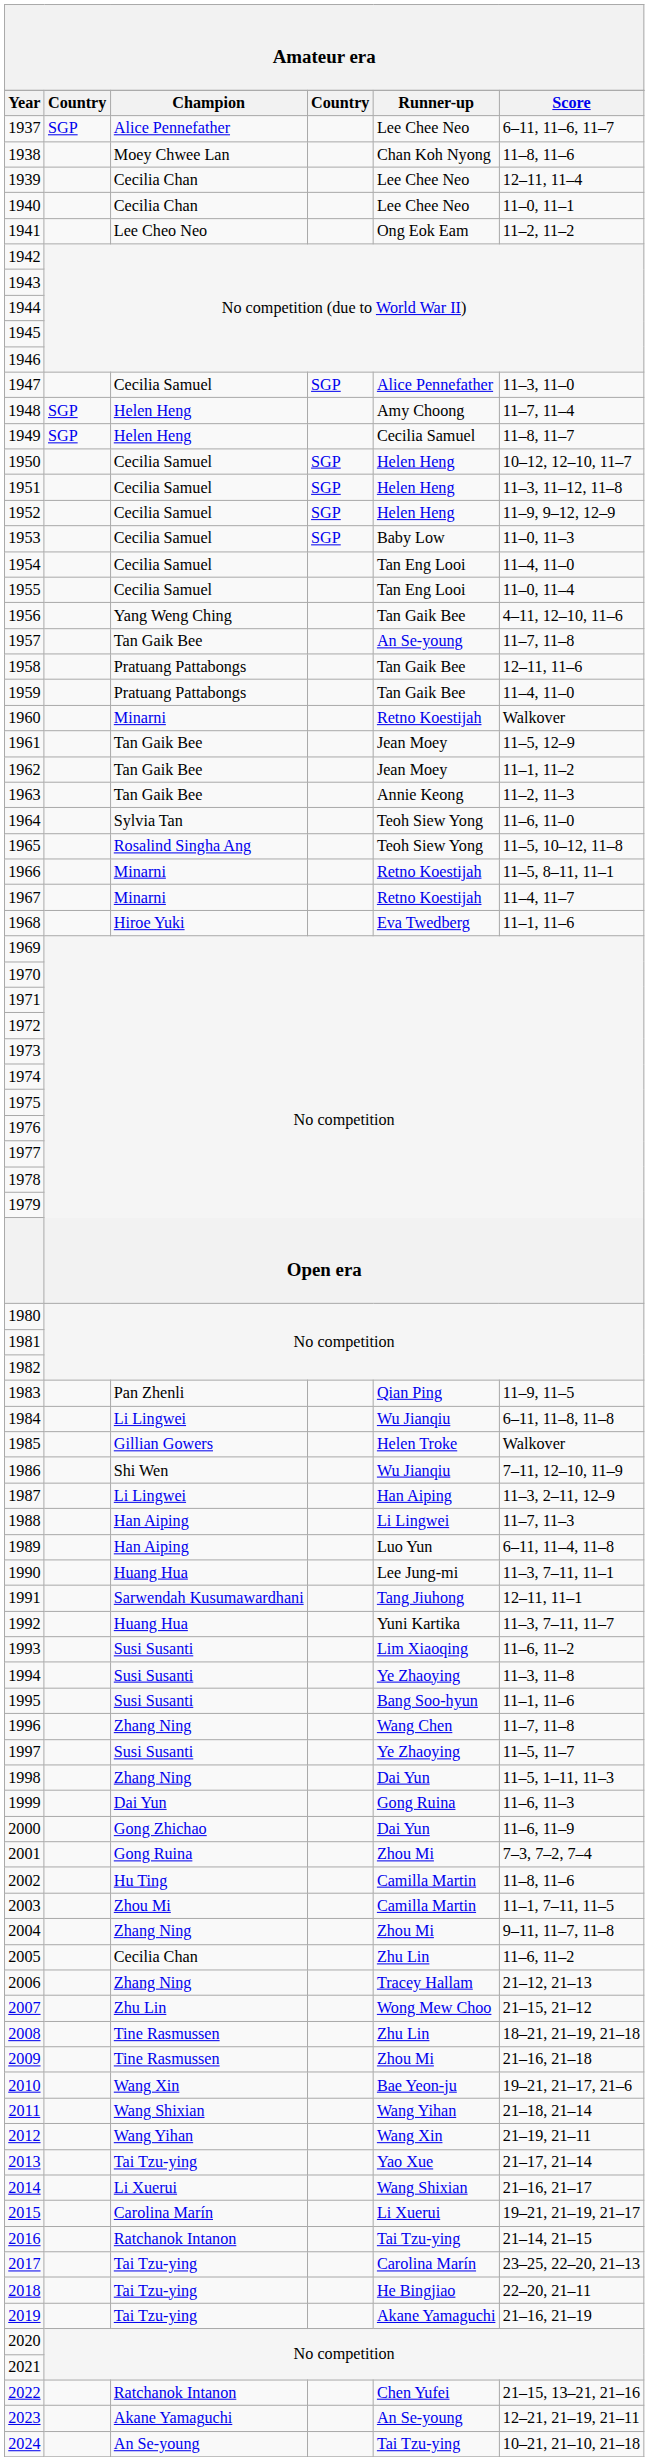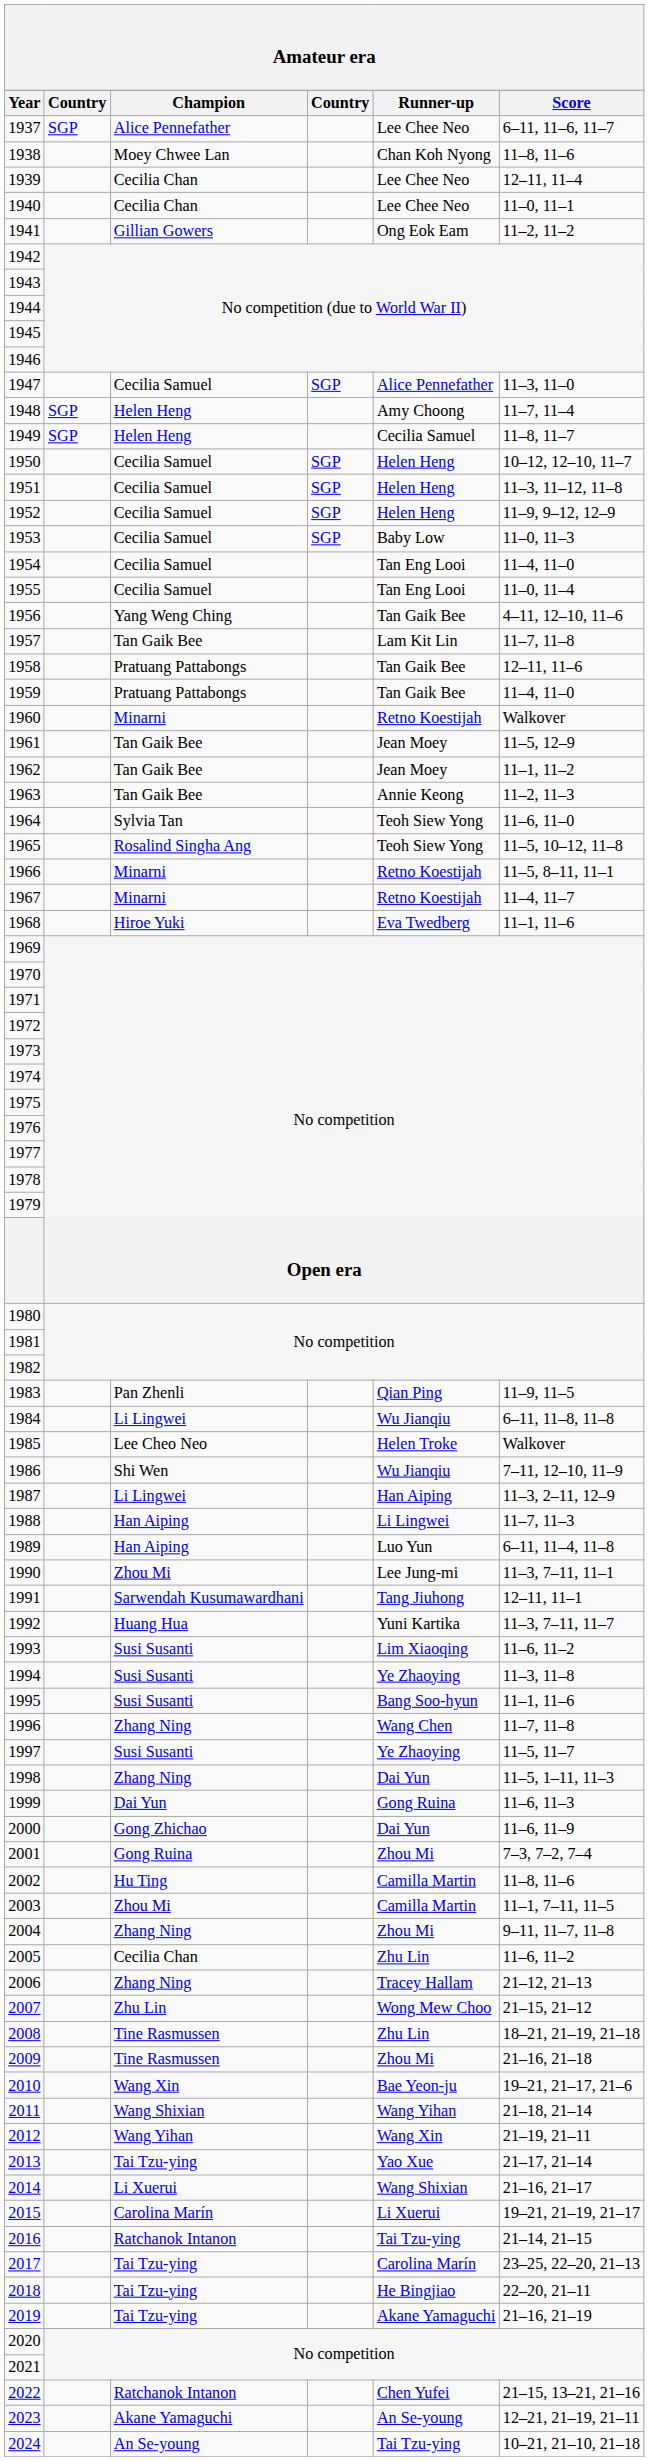(160, 231) Lee Cheo Neo -> (163, 231) Gillian Gowers
(420, 641) An Se-young -> (417, 641) Lam Kit Lin
(163, 1444) Gillian Gowers -> (160, 1444) Lee Cheo Neo
(151, 1572) Huang Hua -> (142, 1572) Zhou Mi
